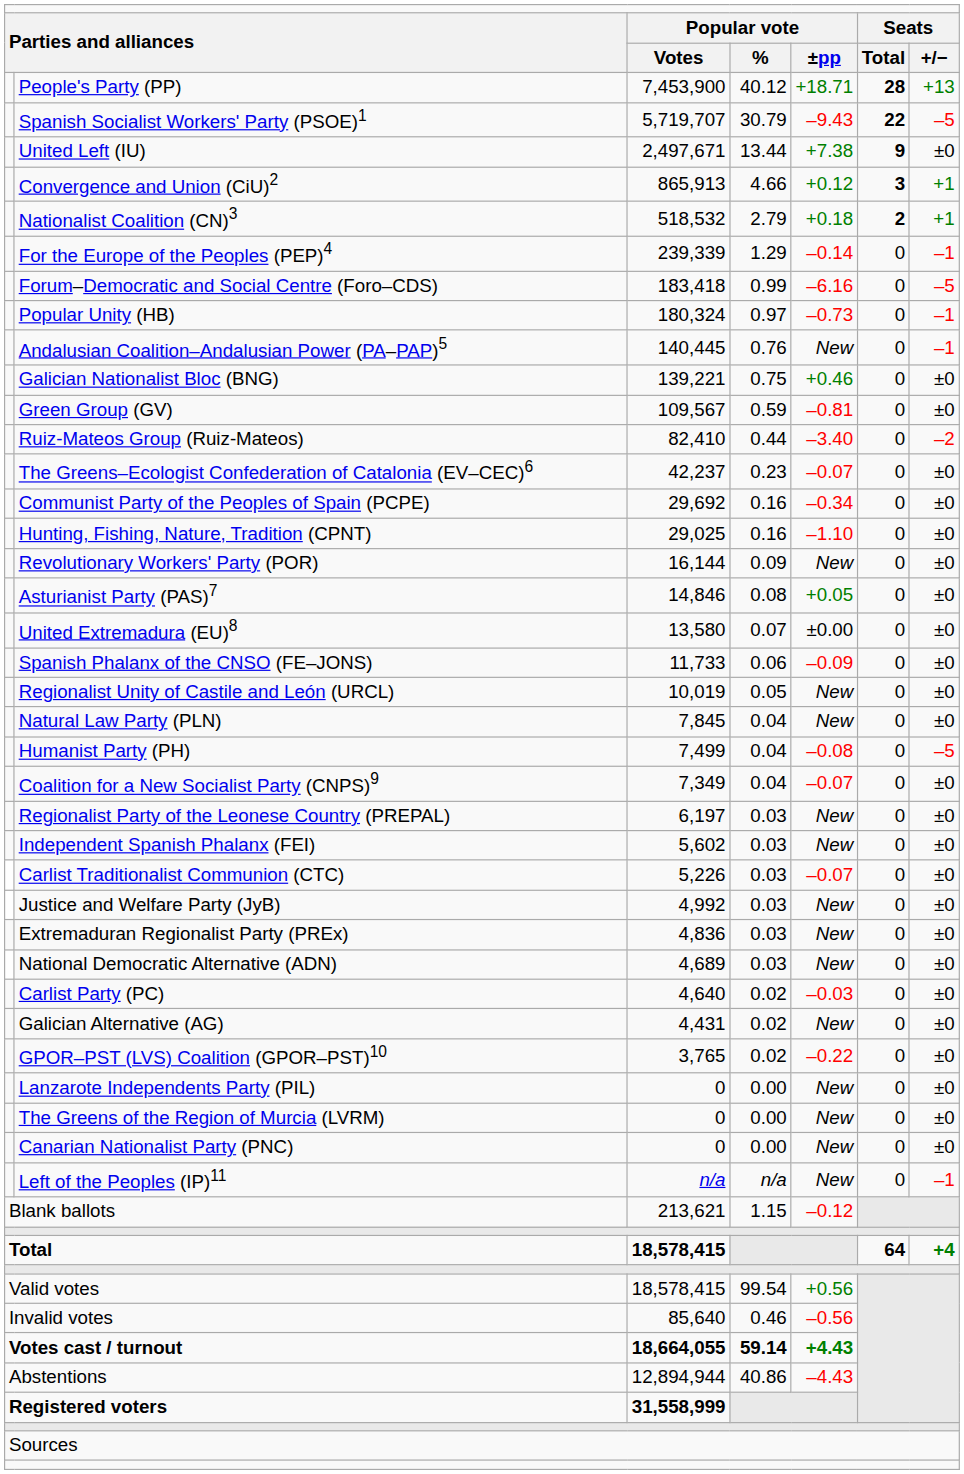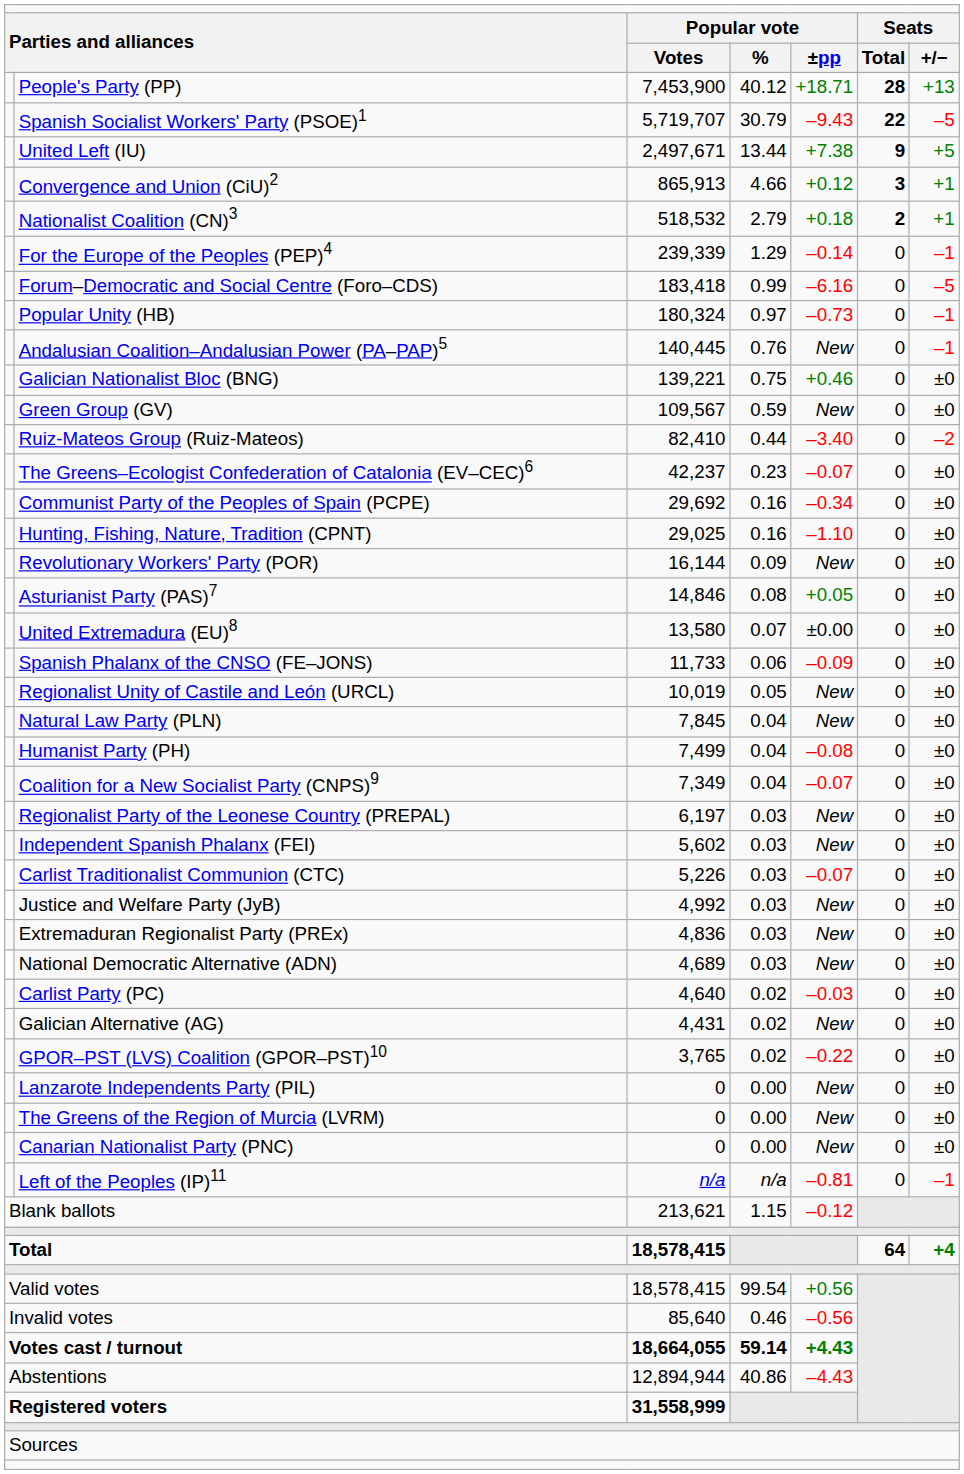(944, 151) ±0 -> (944, 151) +5
(830, 409) –0.81 -> (834, 409) New
(944, 751) –5 -> (944, 751) ±0
(834, 1179) New -> (830, 1179) –0.81
